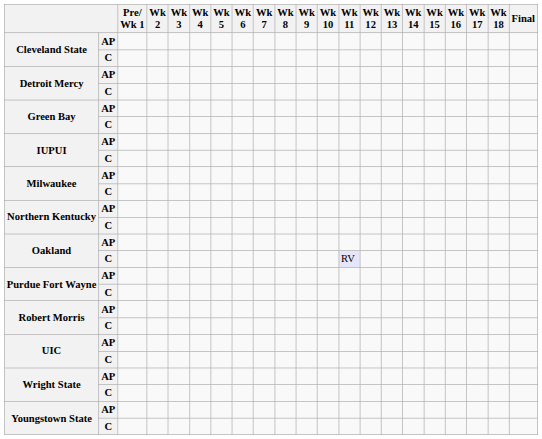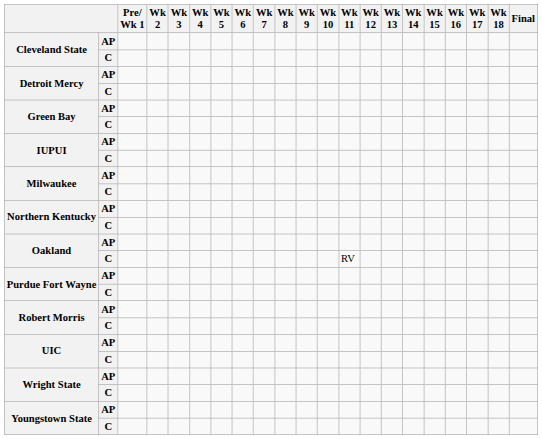(348, 259) lavender background -> (348, 259) no background
